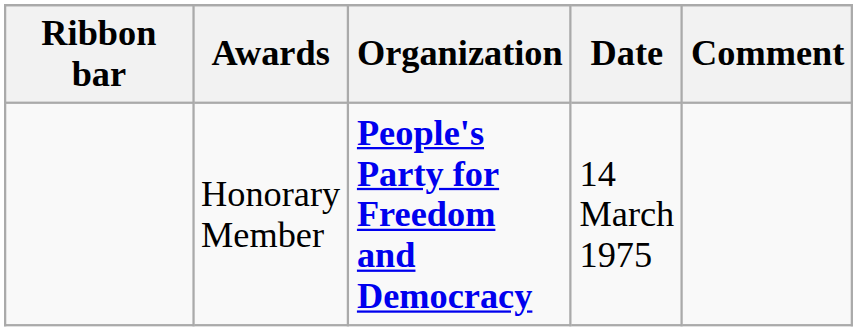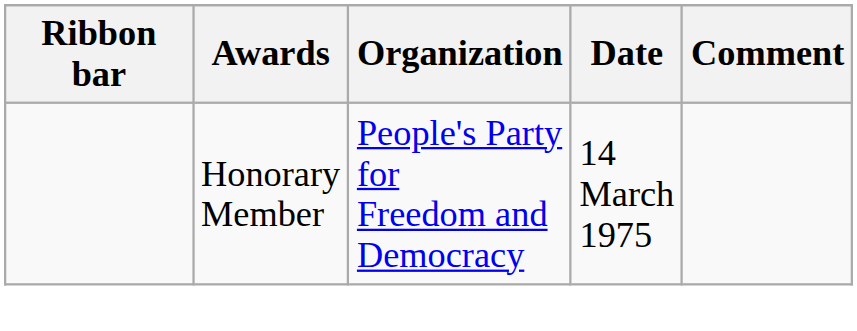(445, 213) bold -> (460, 193) normal
